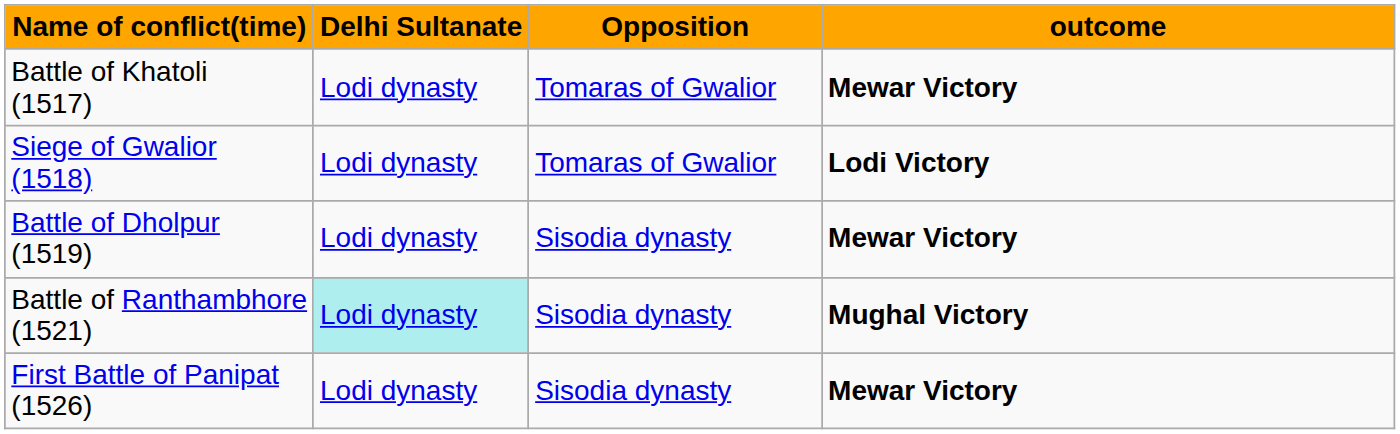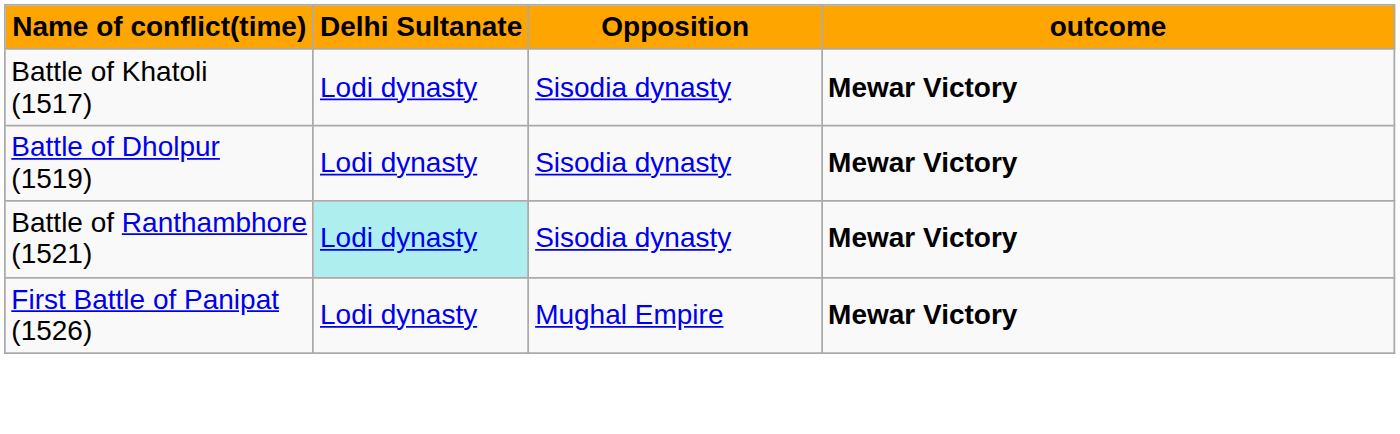(656, 86) Tomaras of Gwalior -> (633, 86) Sisodia dynasty
- row: (114, 162)
(928, 314) Mughal Victory -> (923, 238) Mewar Victory
(633, 390) Sisodia dynasty -> (629, 314) Mughal Empire
